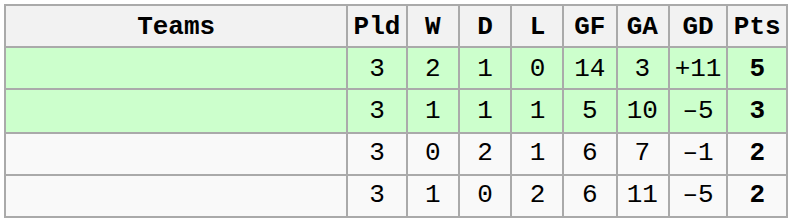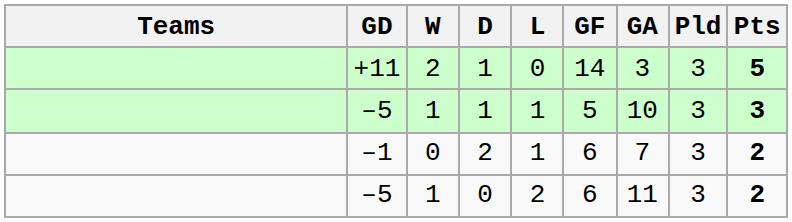columns swapped: (377, 26) <-> (698, 26)
